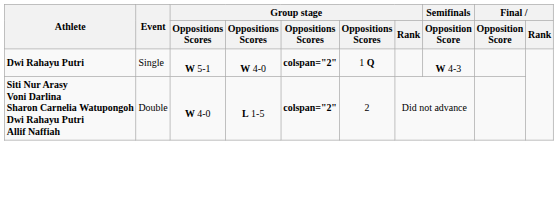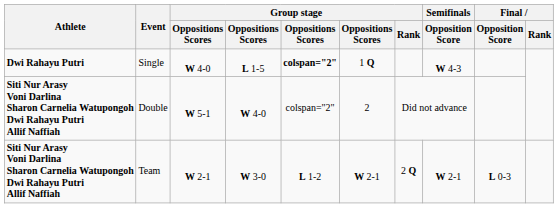(198, 68) W 5-1 -> (198, 68) W 4-0
(253, 68) W 4-0 -> (253, 68) L 1-5
(198, 113) W 4-0 -> (198, 113) W 5-1
(253, 113) L 1-5 -> (253, 113) W 4-0
(310, 108) bold -> (310, 108) normal
+ row: (149, 171)
